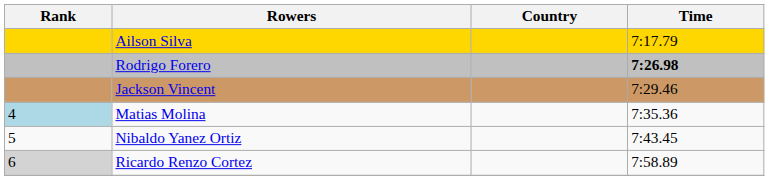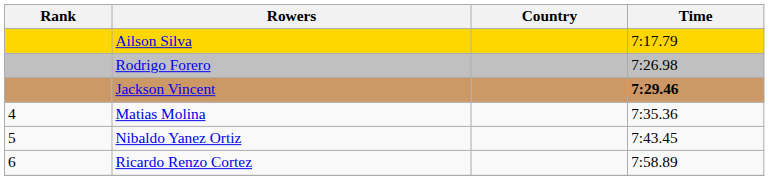(655, 65) bold -> (654, 65) normal
(654, 89) normal -> (655, 89) bold
(12, 114) lightblue background -> (12, 114) no background
(12, 162) lightgrey background -> (12, 162) no background
